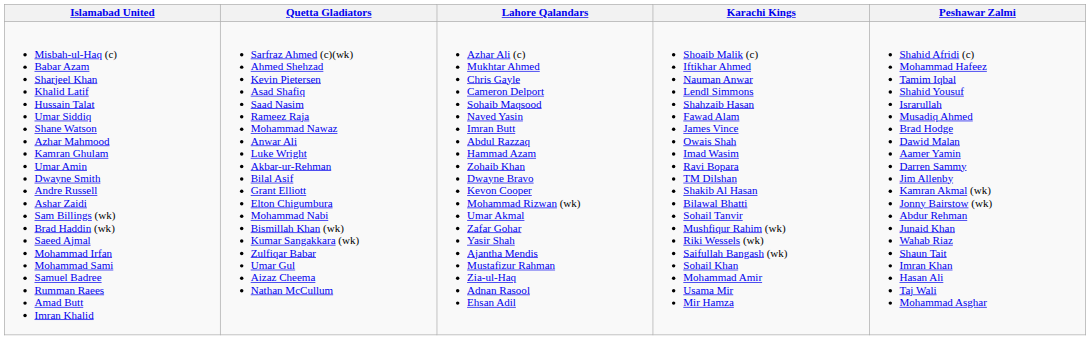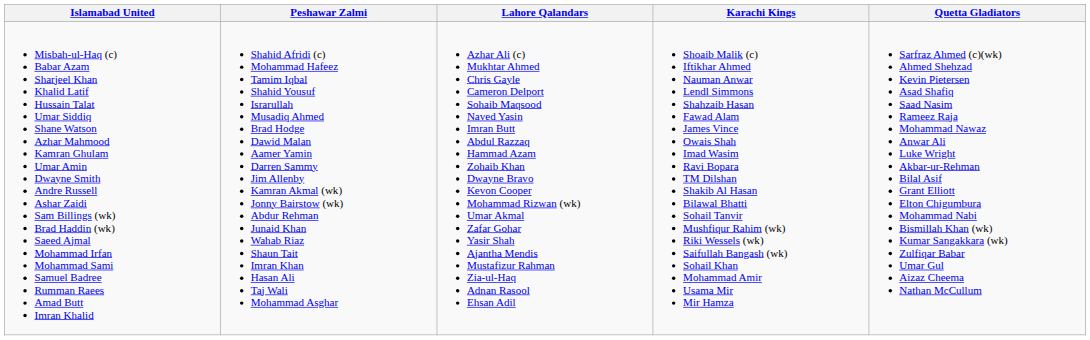columns swapped: (977, 13) <-> (329, 13)
